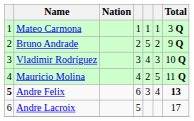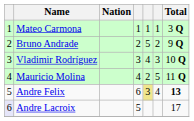(9, 92) bold -> (9, 92) normal
(148, 92) no background -> (148, 92) khaki background
(9, 108) no background -> (9, 108) lavender background
